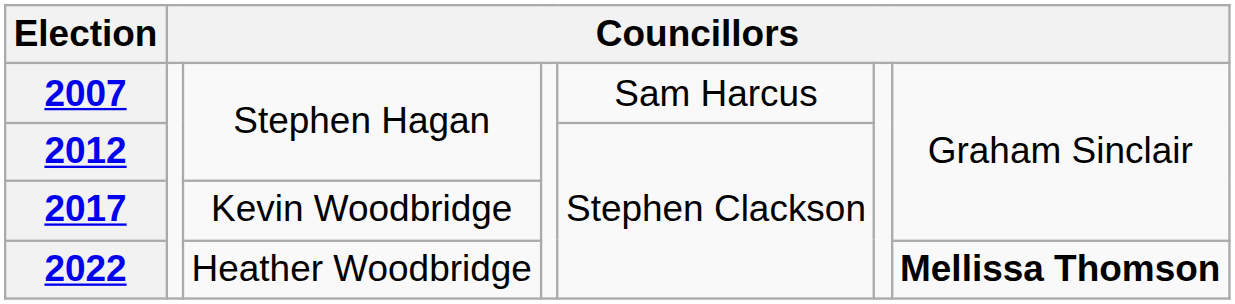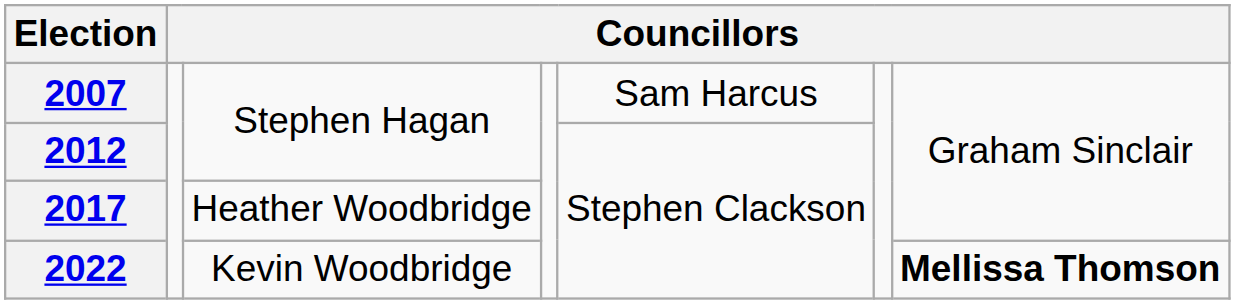(362, 209) Kevin Woodbridge -> (362, 209) Heather Woodbridge
(362, 268) Heather Woodbridge -> (362, 268) Kevin Woodbridge
